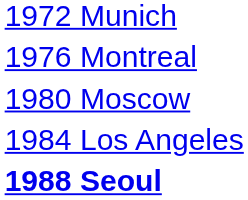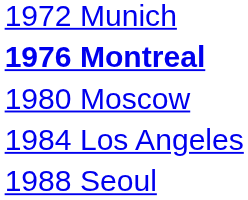(101, 57) normal -> (105, 57) bold
(83, 181) bold -> (81, 181) normal
